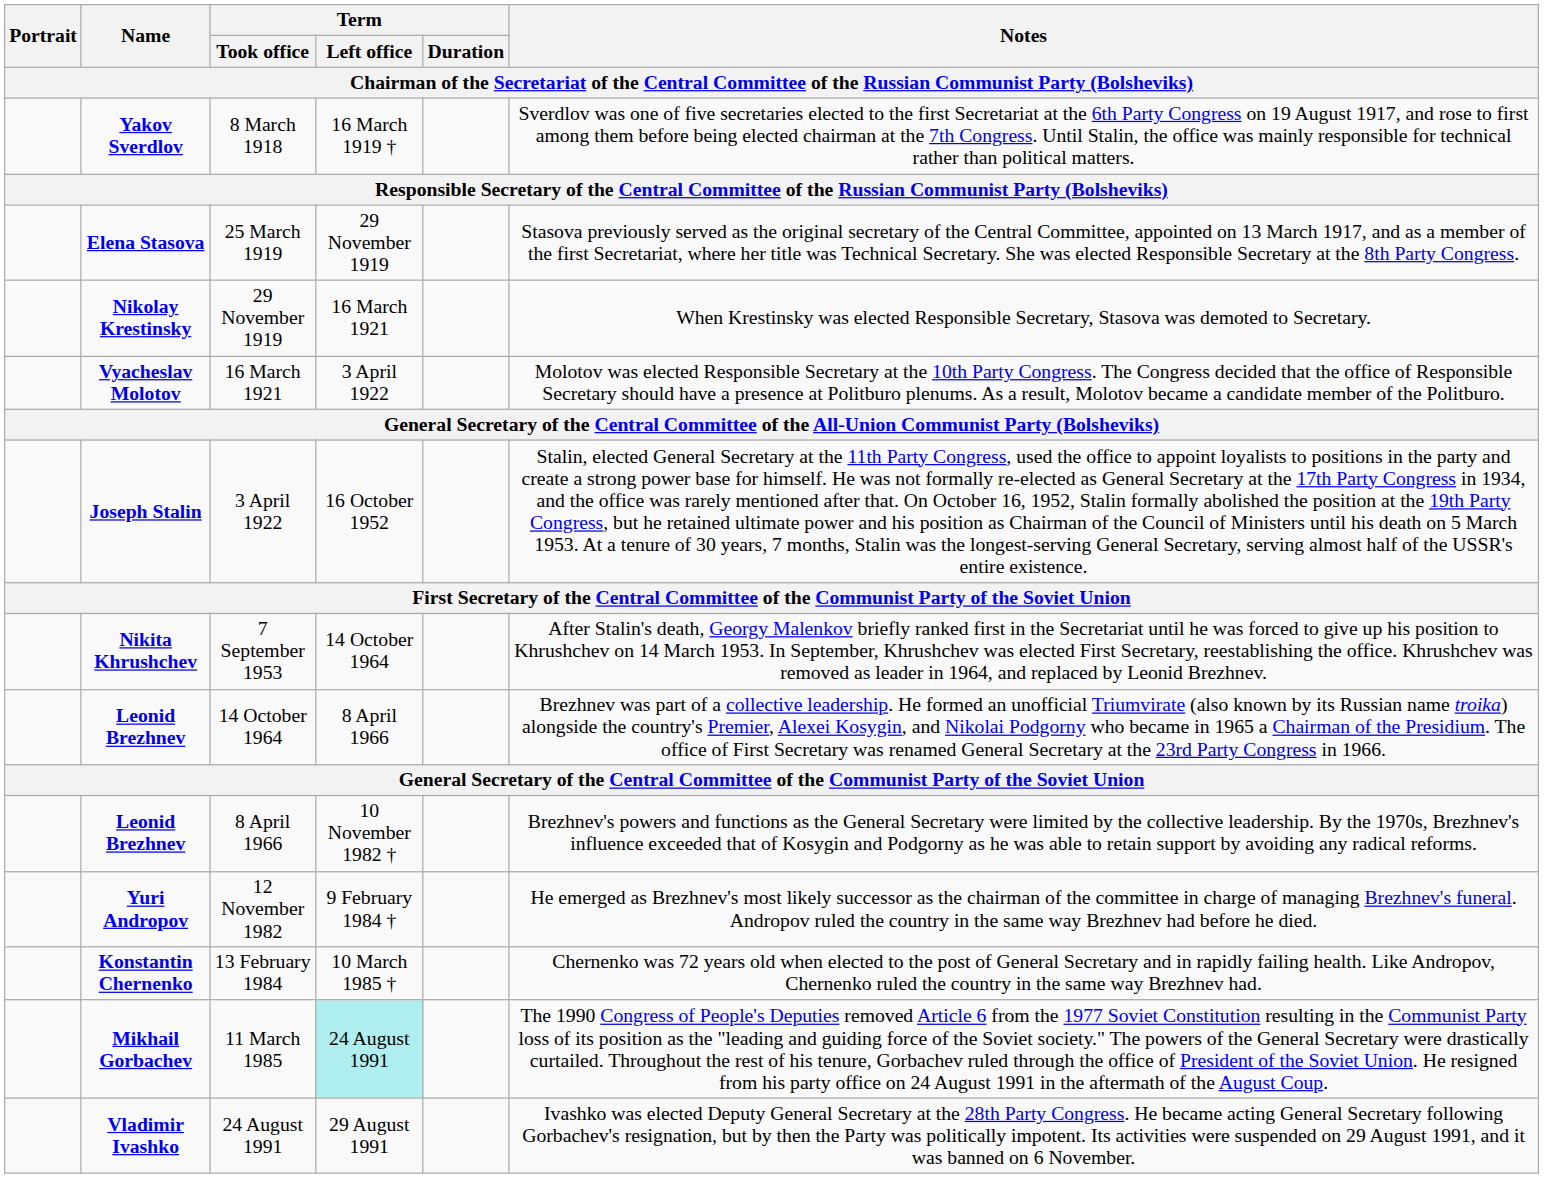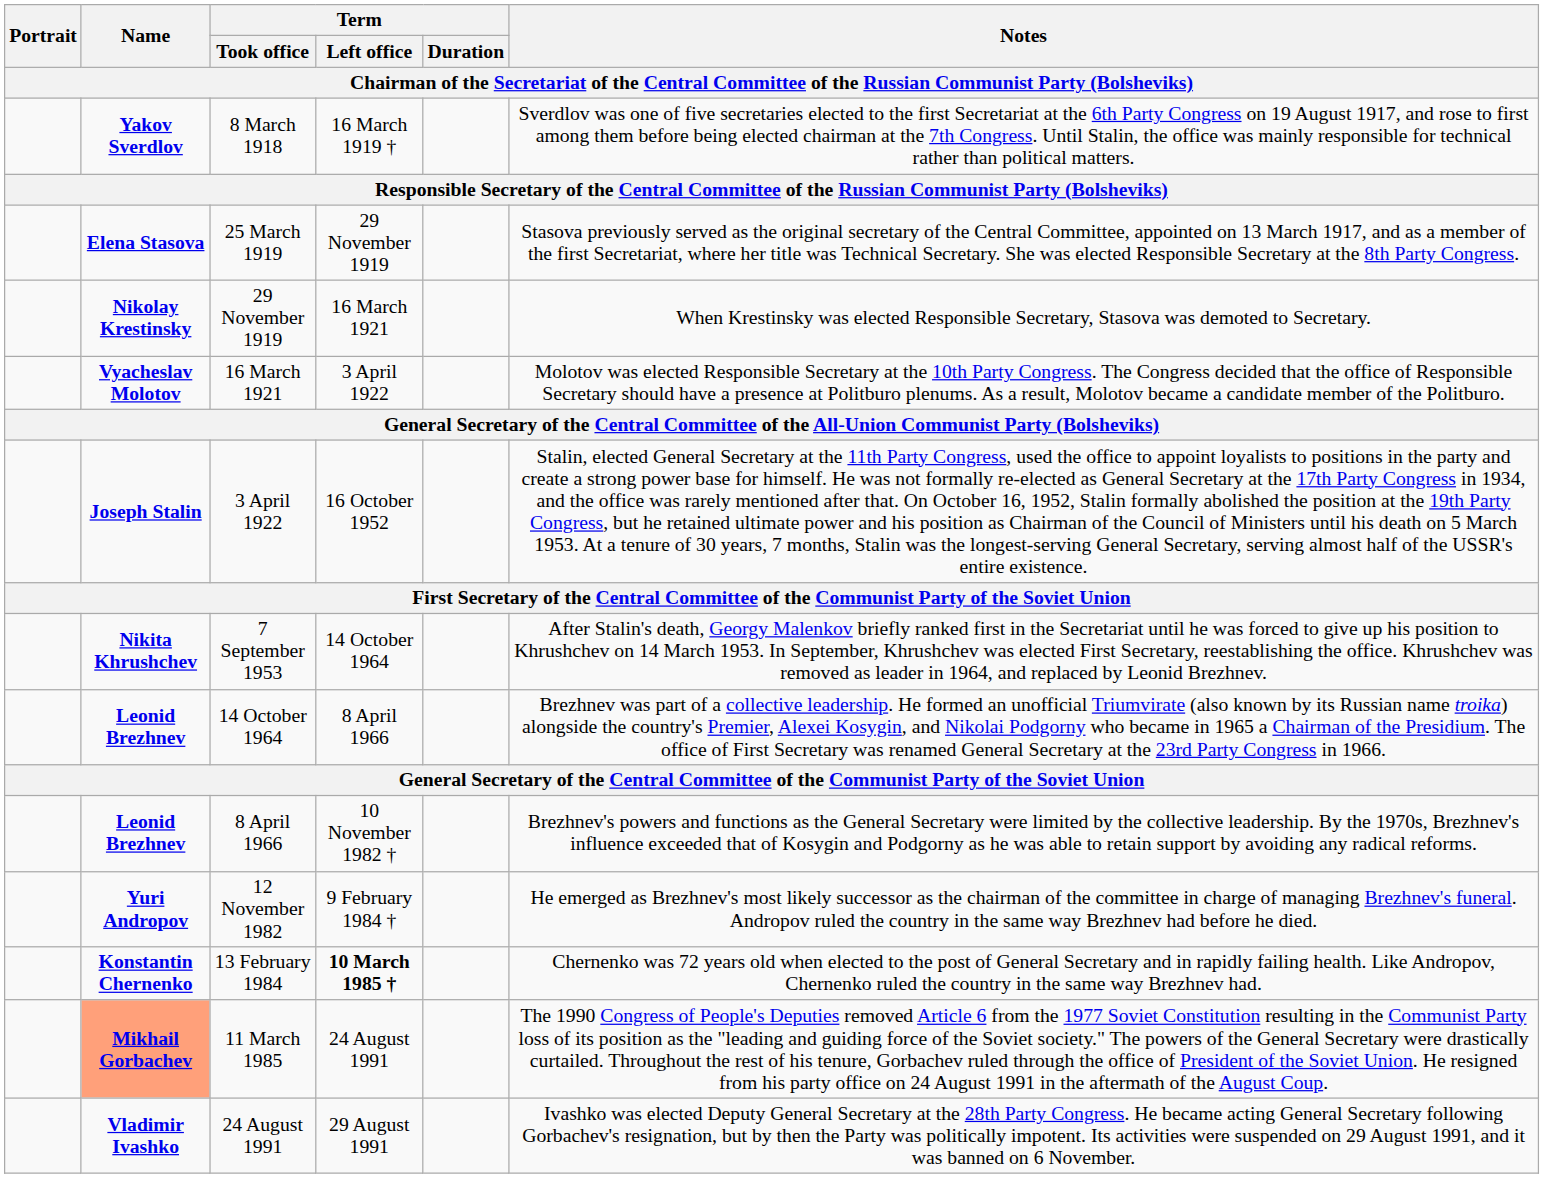(369, 973) normal -> (369, 973) bold
(146, 1048) no background -> (146, 1048) lightsalmon background
(369, 1048) paleturquoise background -> (369, 1048) no background
